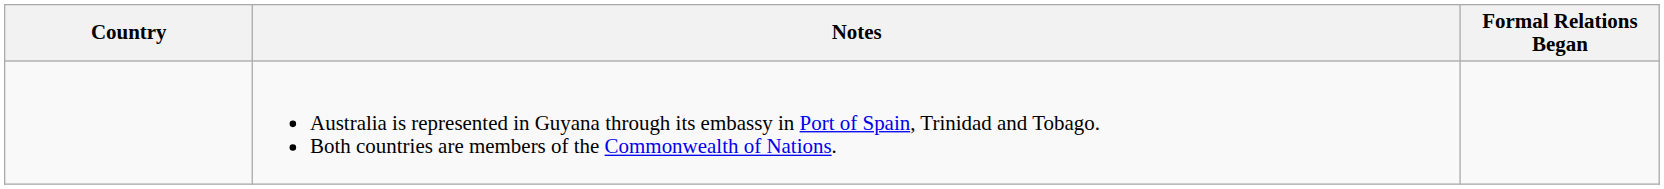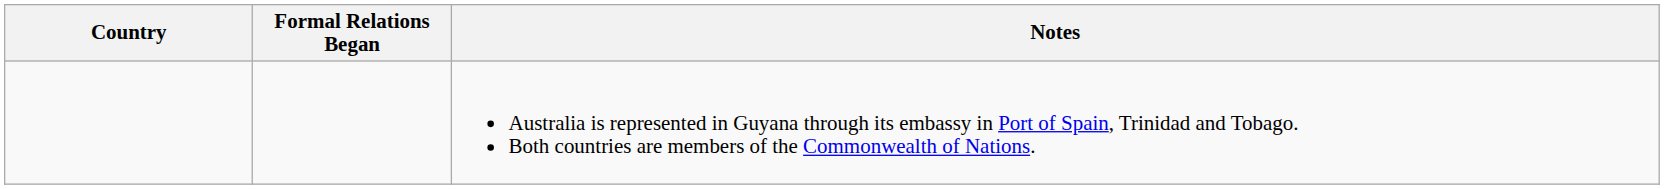columns swapped: (1560, 32) <-> (857, 32)
